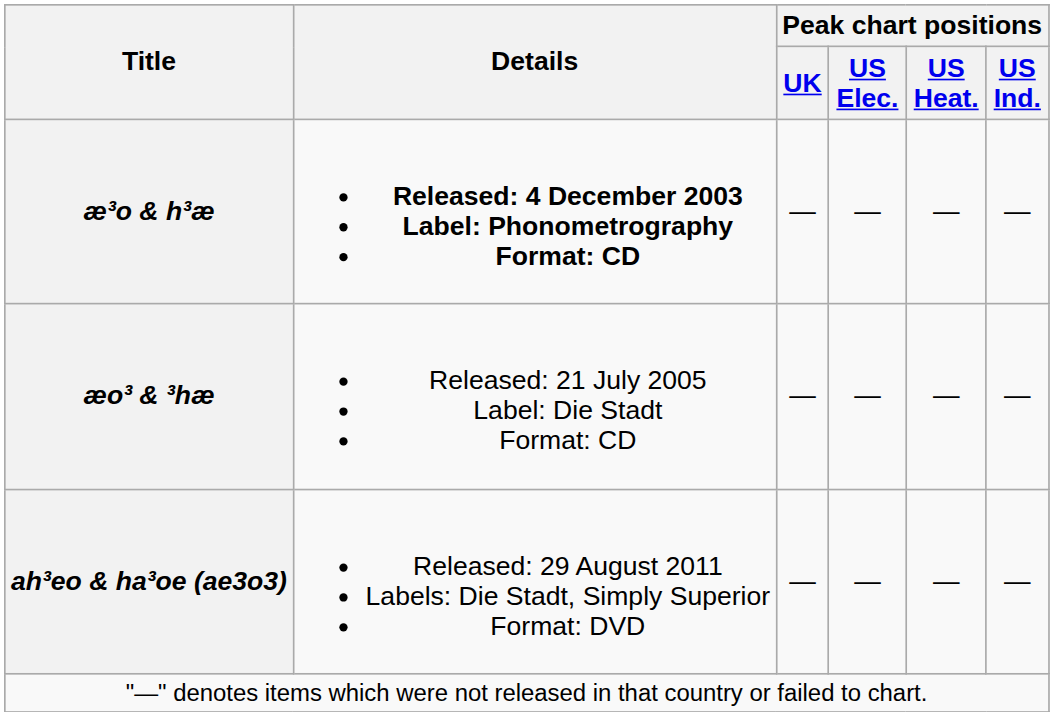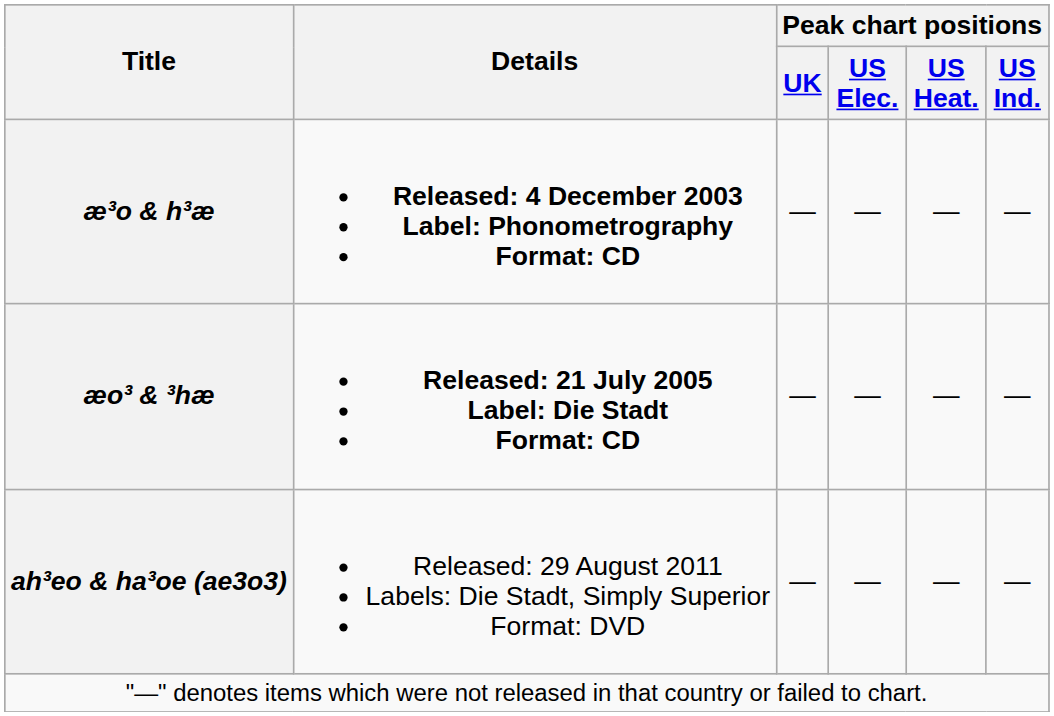(535, 411) normal -> (535, 411) bold
